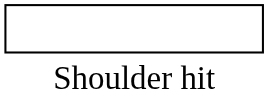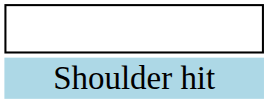(134, 77) no background -> (134, 77) lightblue background
